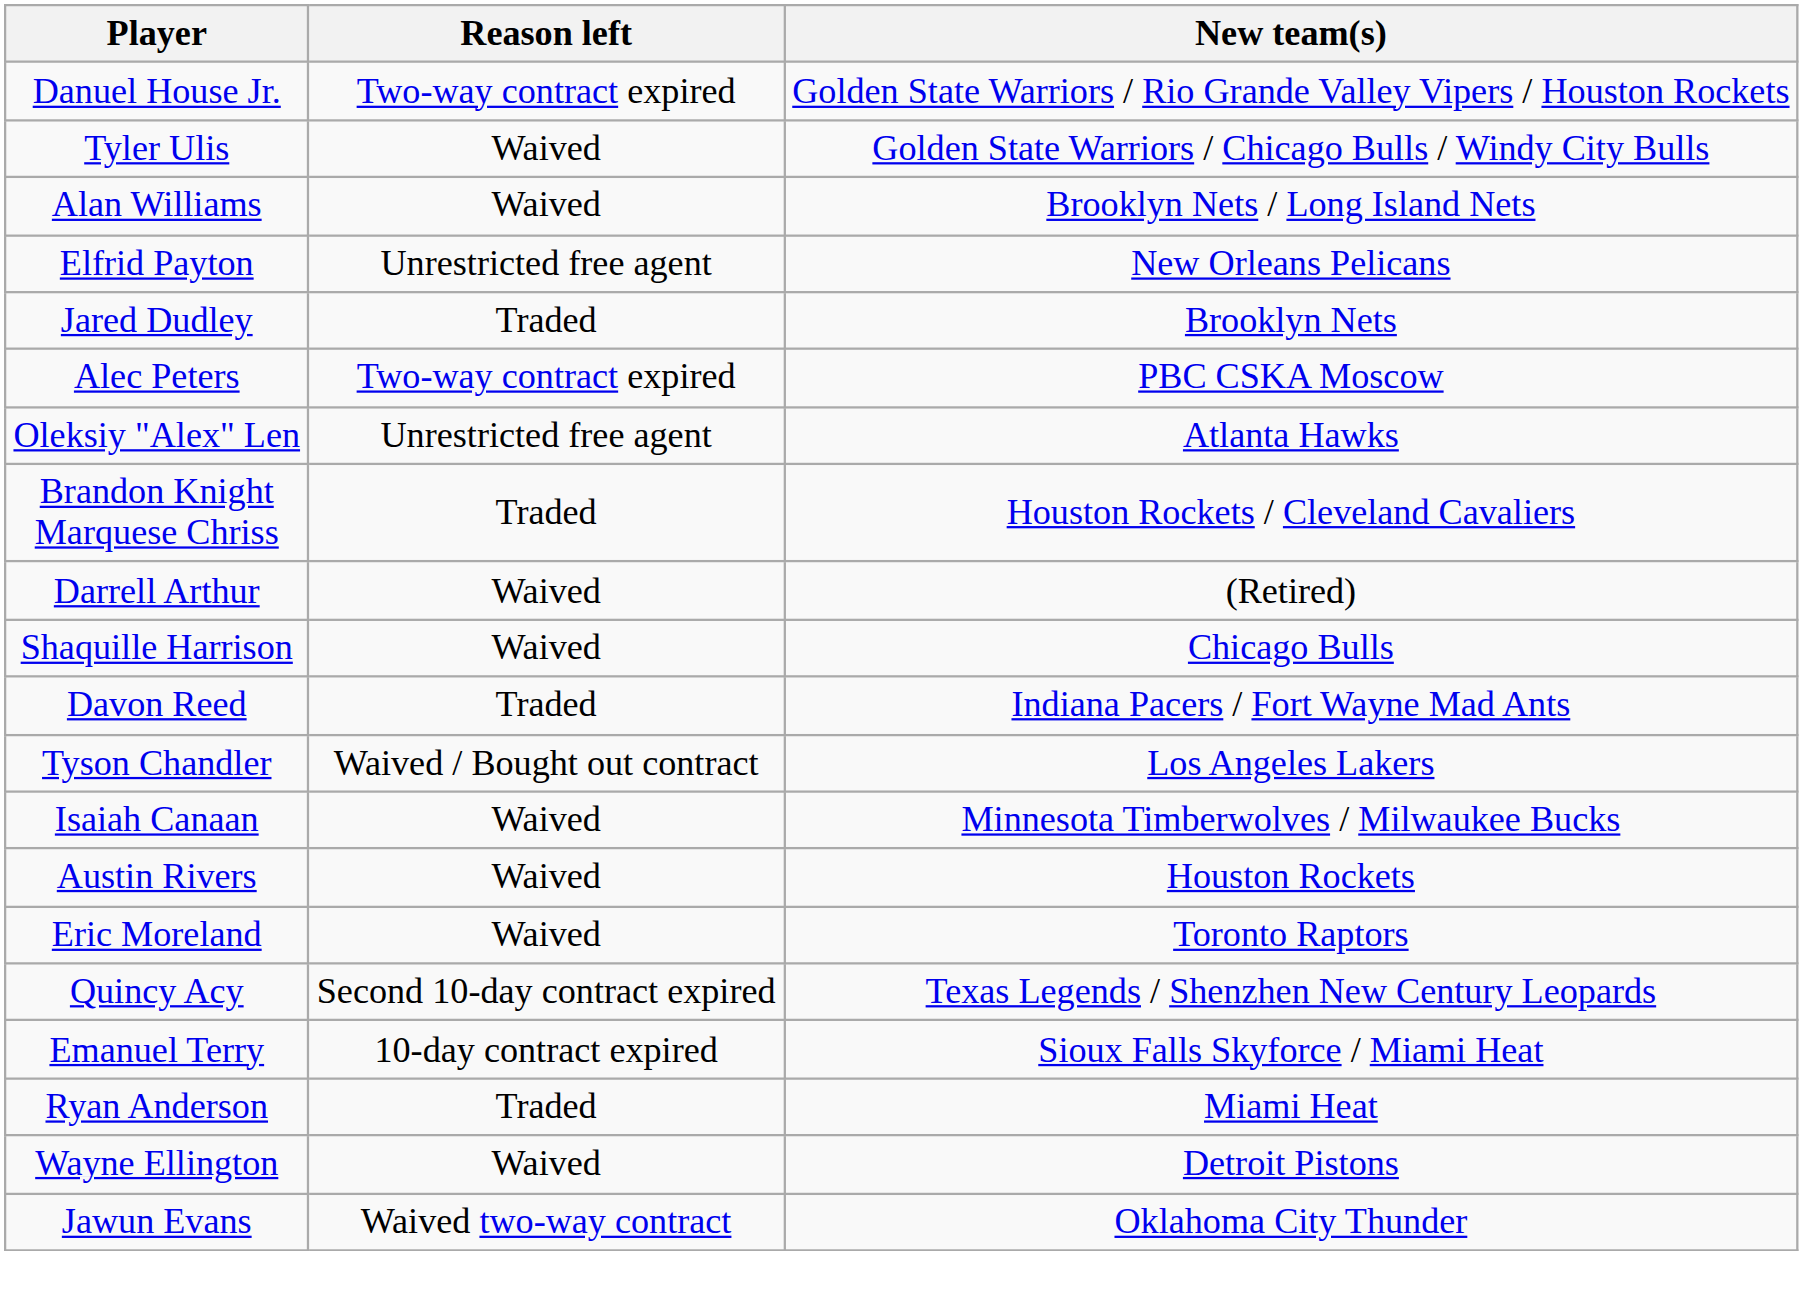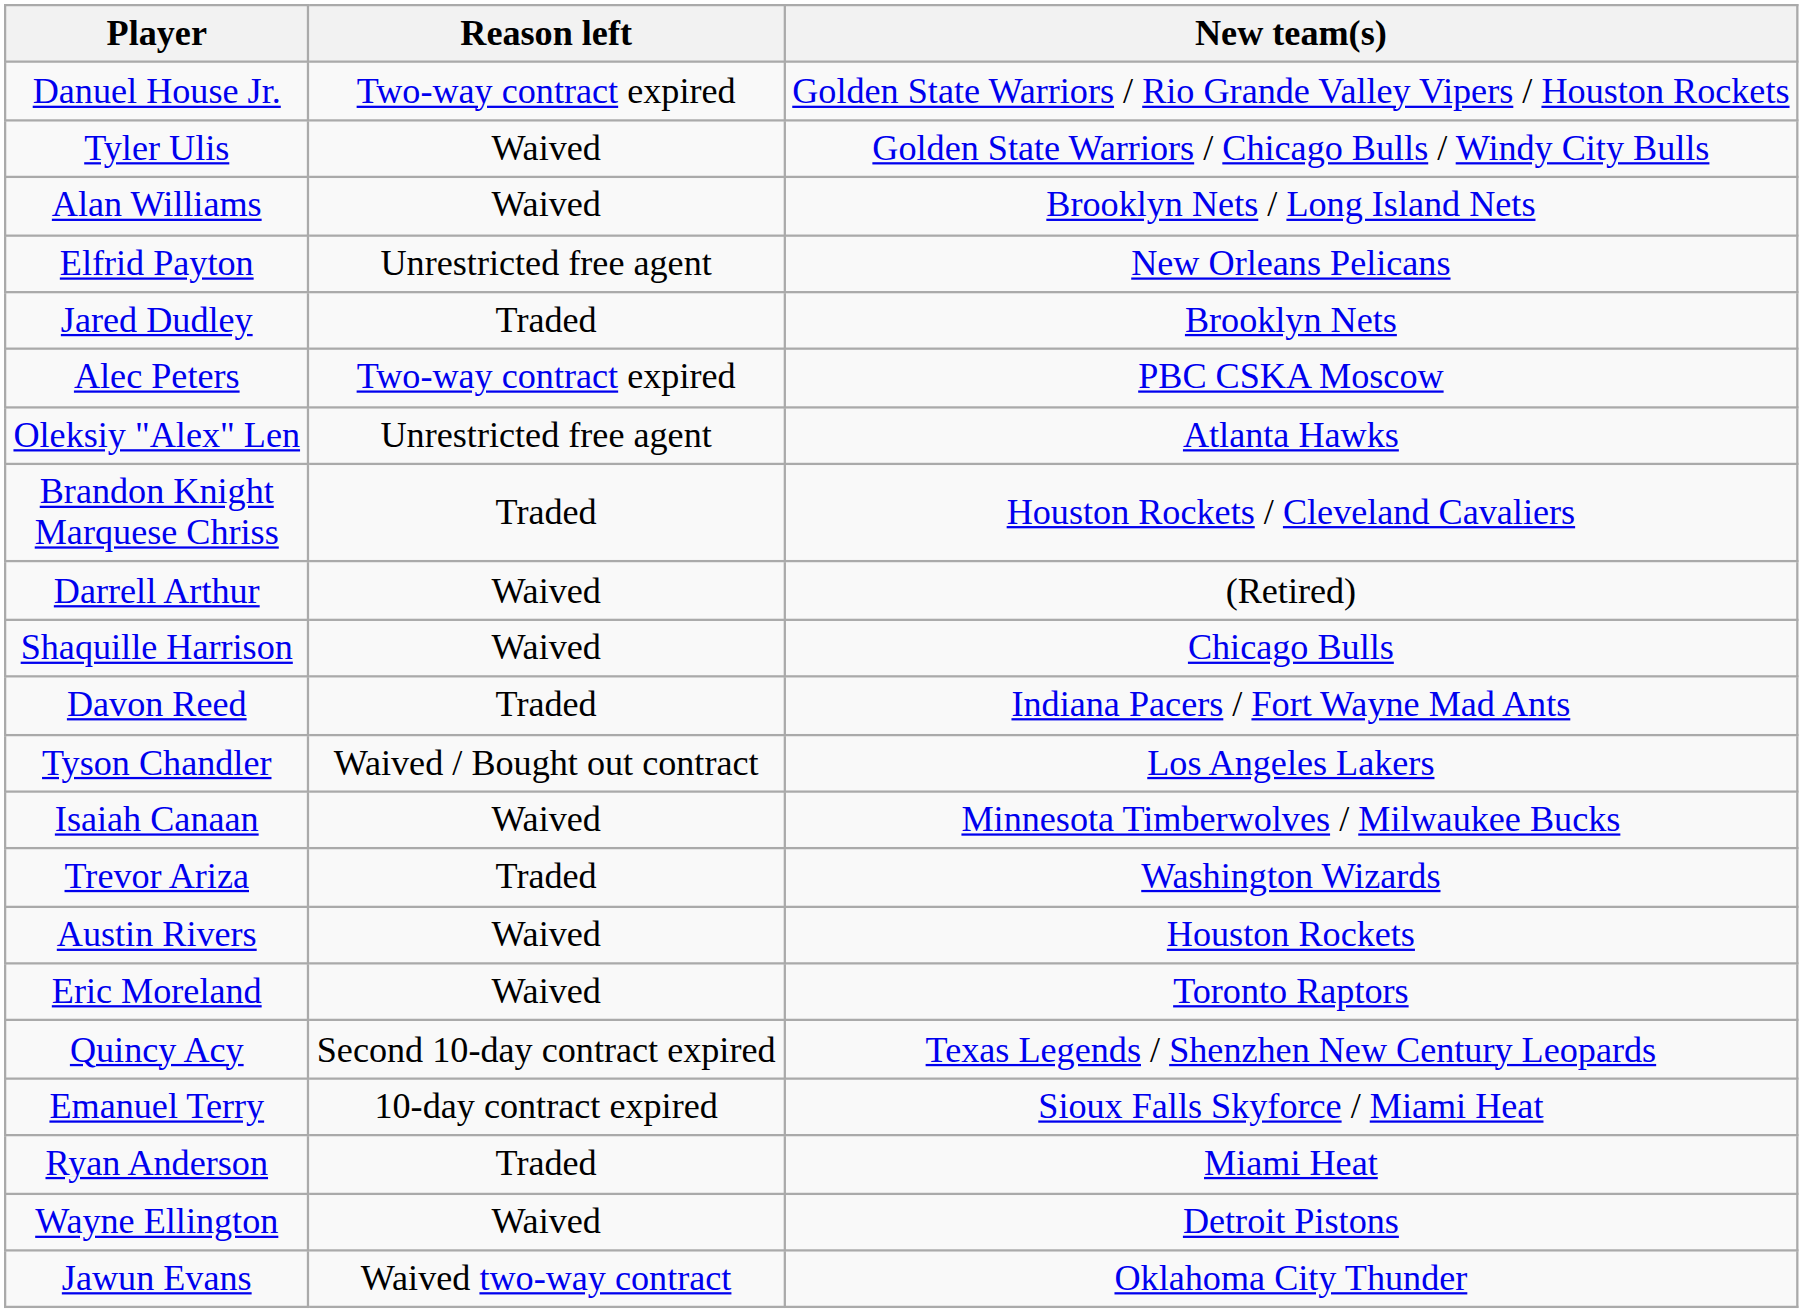+ row: (157, 876)
